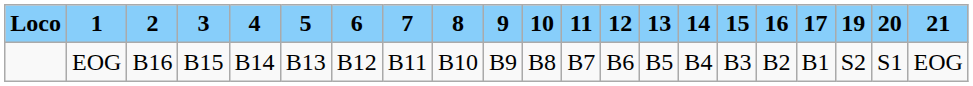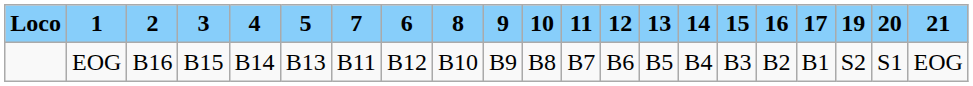columns swapped: (357, 23) <-> (407, 23)
